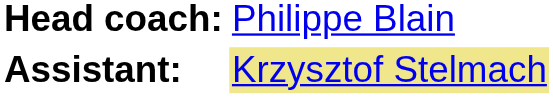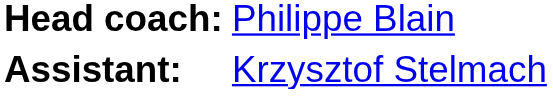(389, 69) khaki background -> (389, 69) no background
